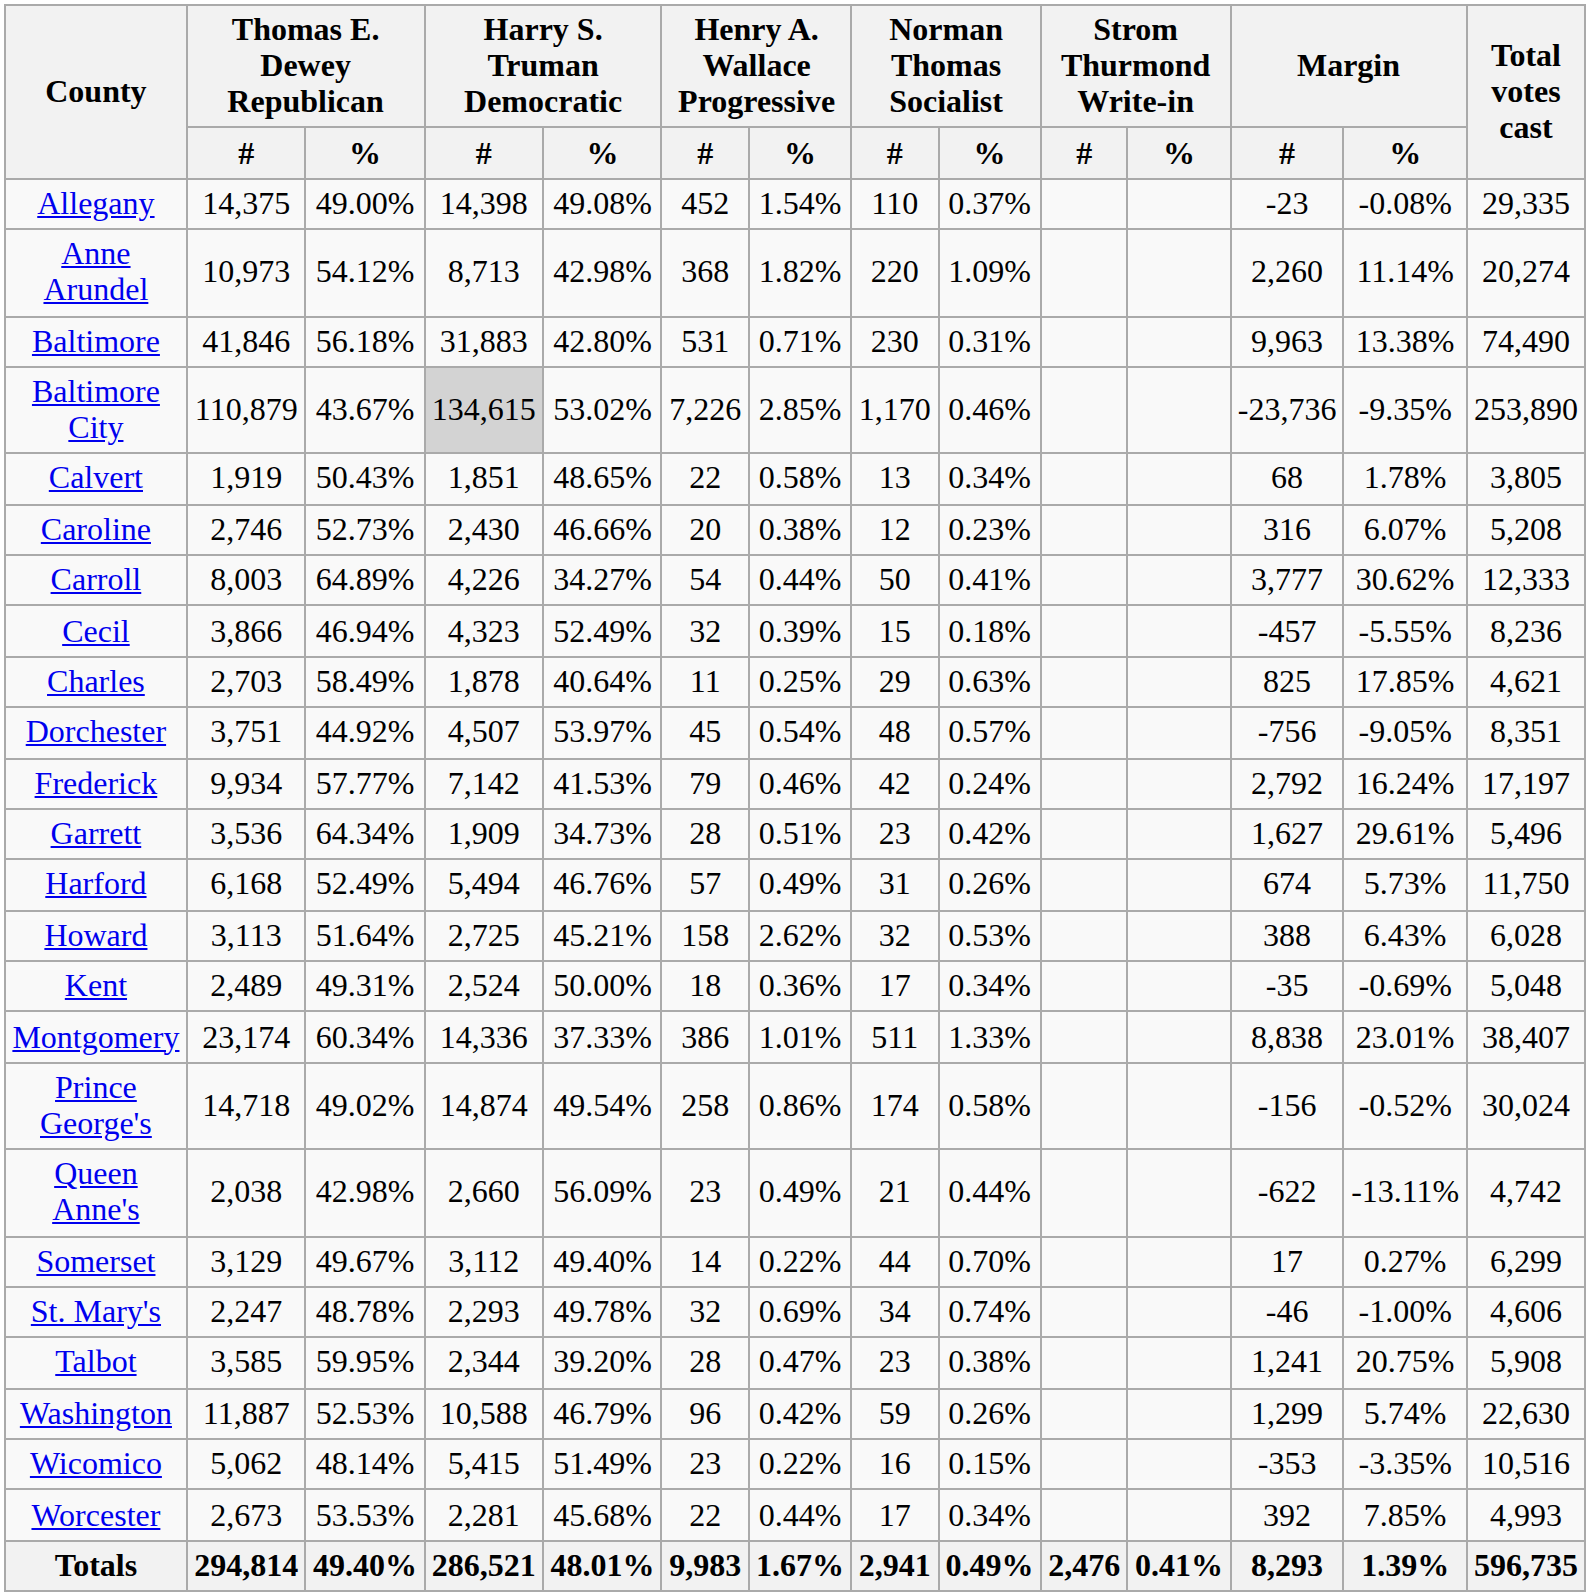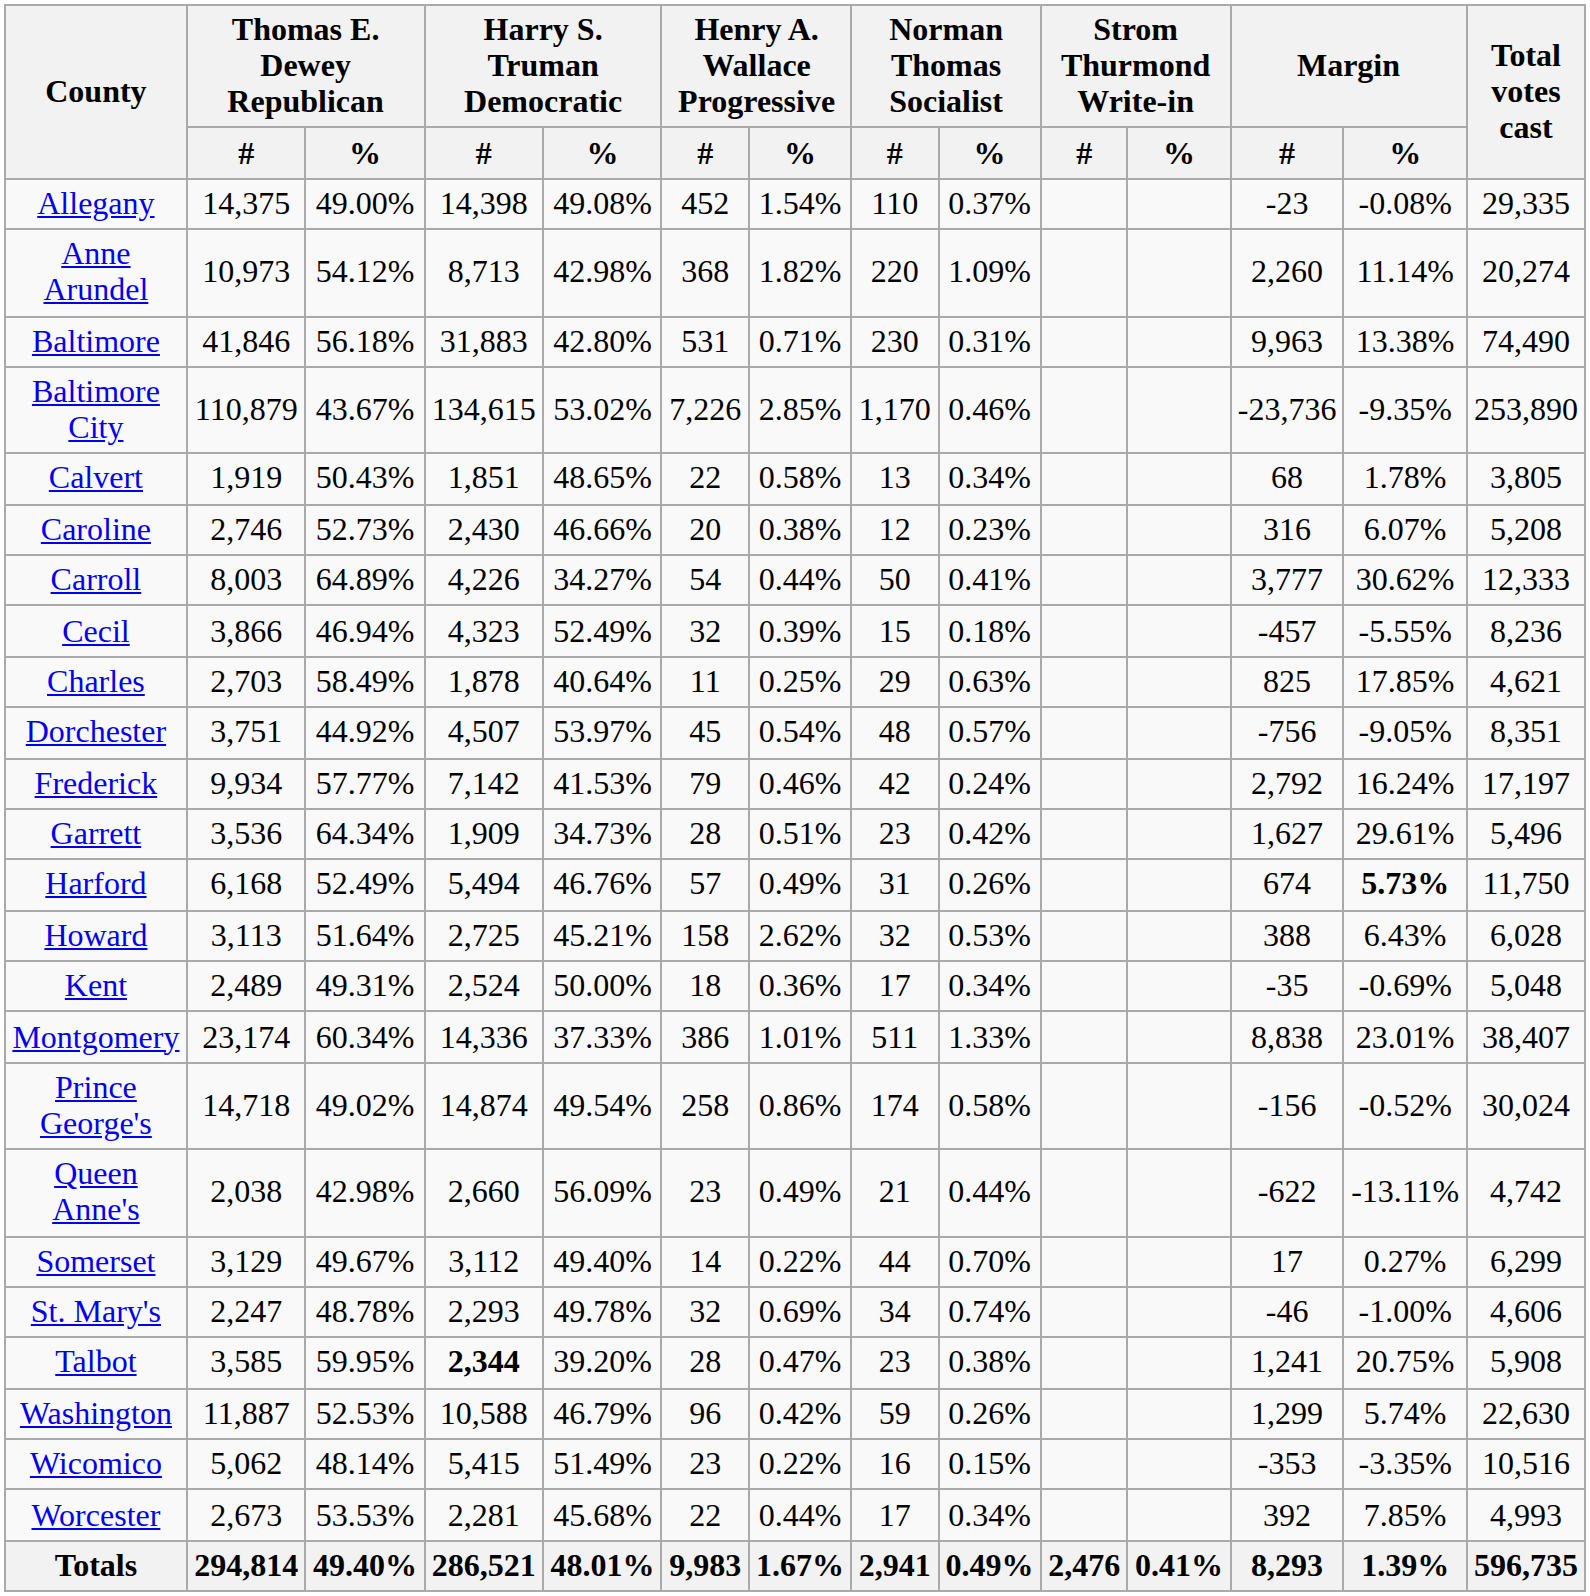(484, 409) lightgrey background -> (484, 409) no background
(1405, 884) normal -> (1405, 884) bold
(484, 1362) normal -> (484, 1362) bold
